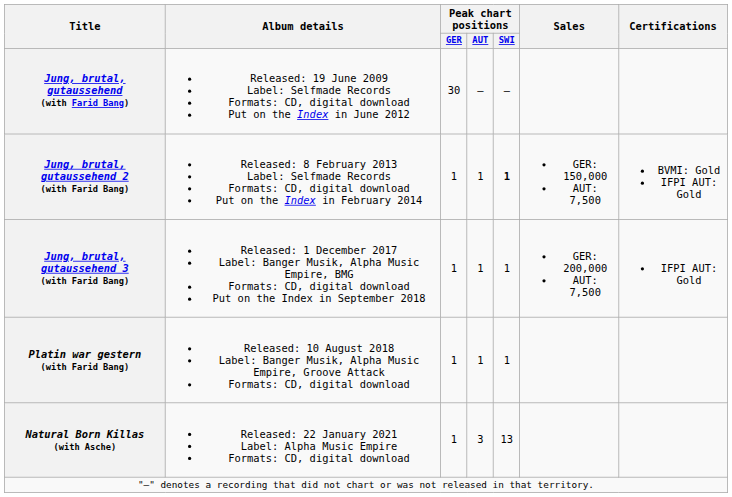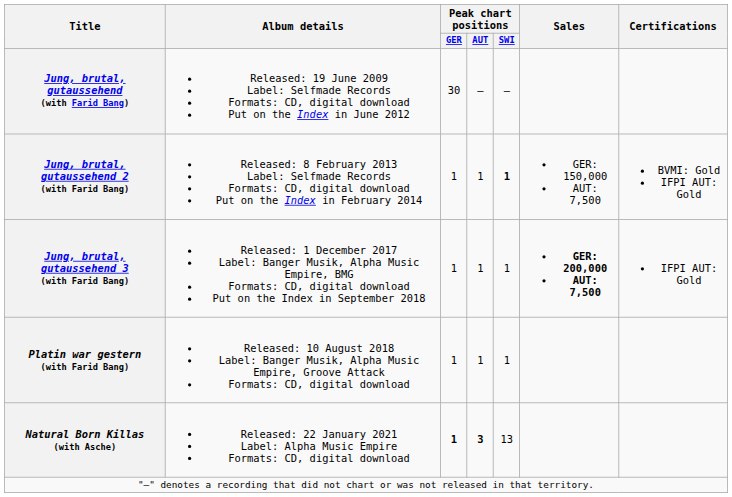(569, 274) normal -> (569, 274) bold
(454, 440) normal -> (454, 440) bold
(480, 440) normal -> (480, 440) bold
